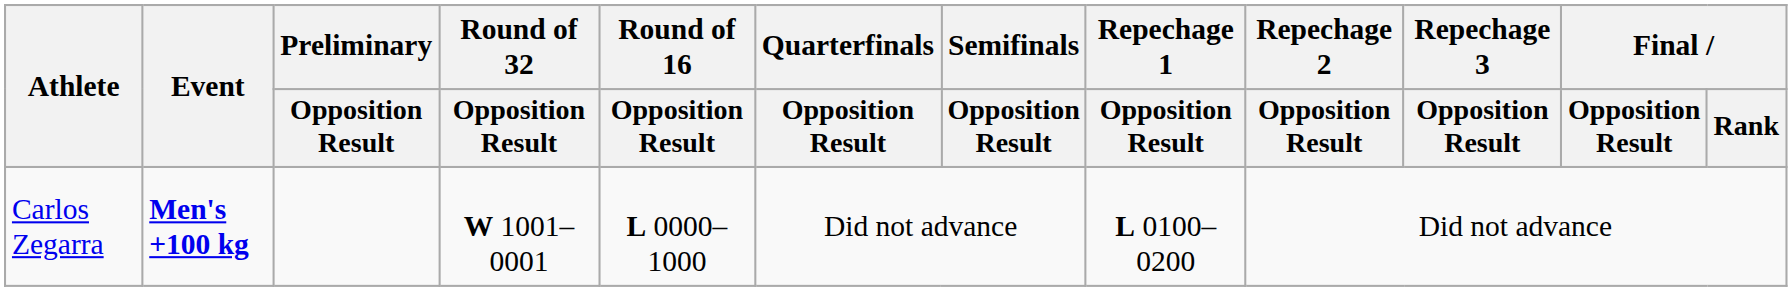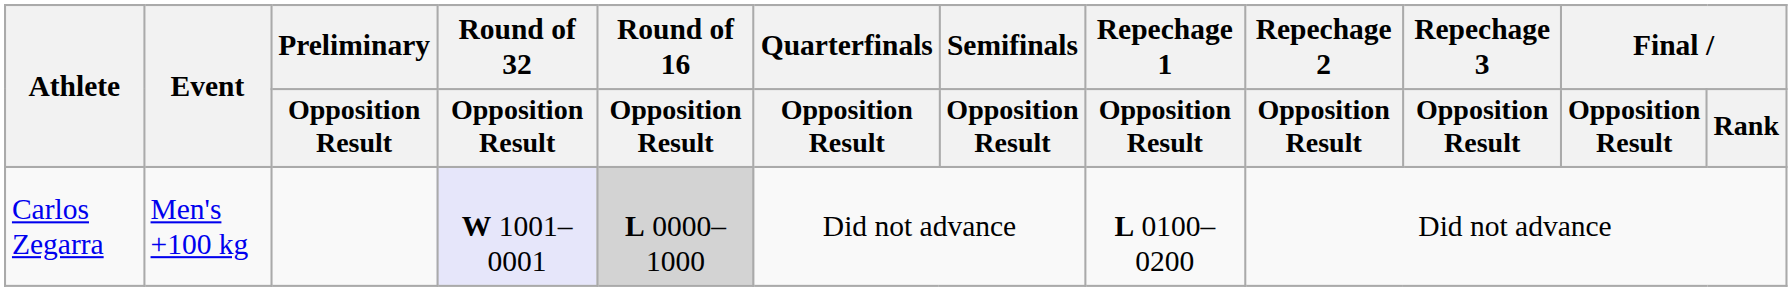(199, 226) bold -> (199, 226) normal
(519, 243) no background -> (517, 243) lavender background
(677, 243) no background -> (676, 243) lightgrey background
